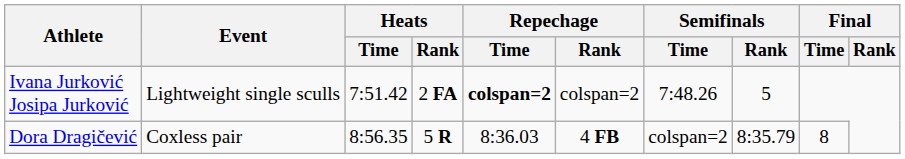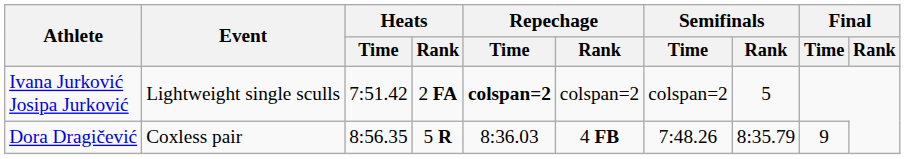(688, 94) 7:48.26 -> (688, 94) colspan=2
(688, 137) colspan=2 -> (688, 137) 7:48.26
(824, 137) 8 -> (824, 137) 9
